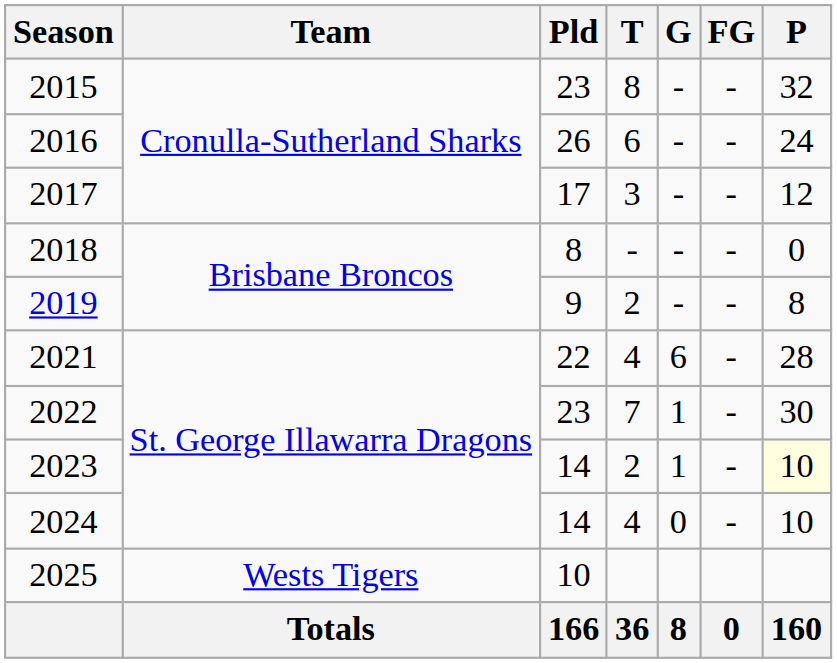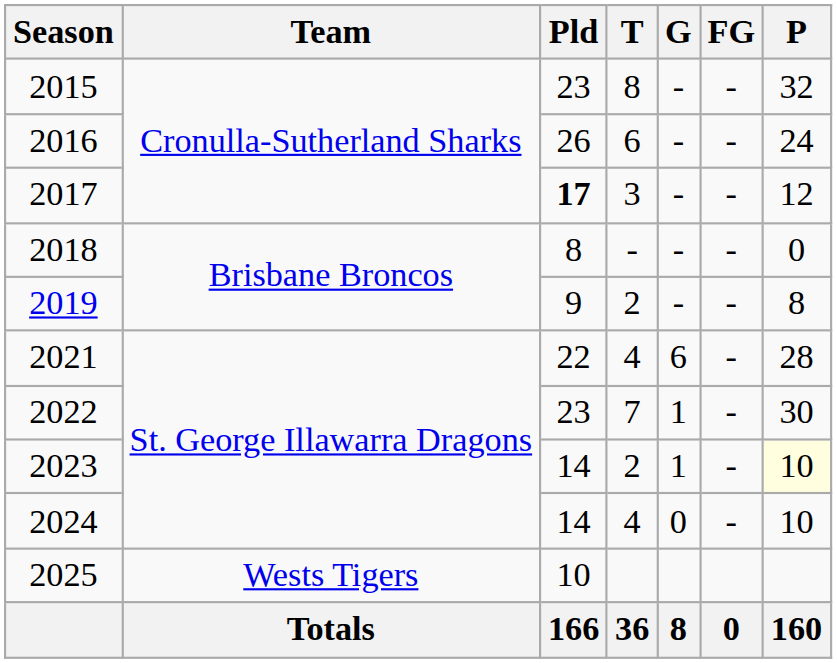(574, 194) normal -> (574, 194) bold
